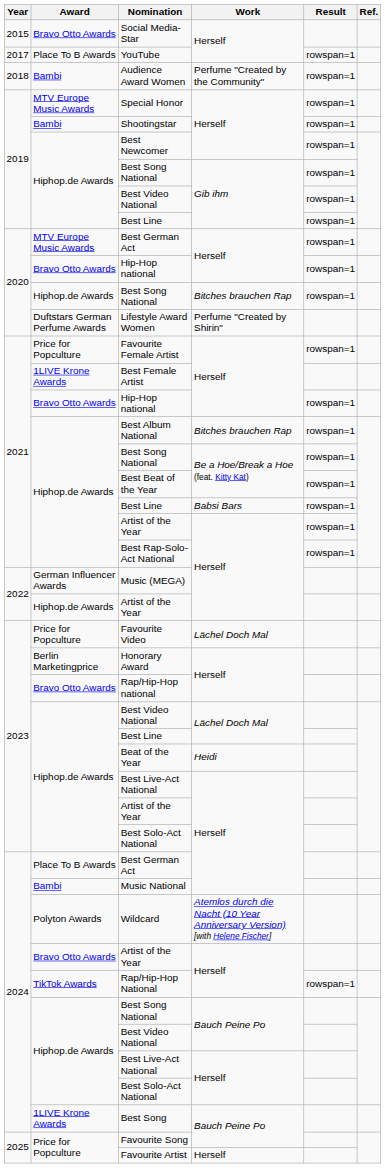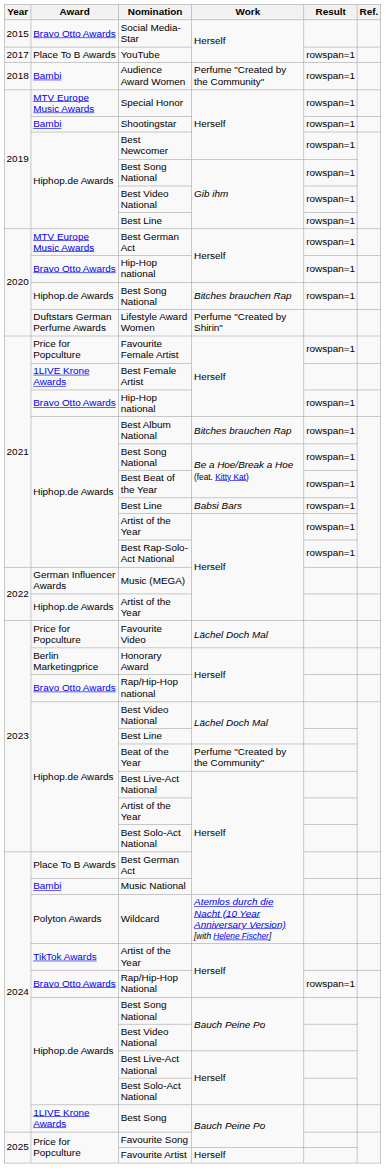(205, 757) Heidi -> (240, 757) Perfume "Created by the Community"
(75, 957) Bravo Otto Awards -> (65, 957) TikTok Awards
(65, 984) TikTok Awards -> (75, 984) Bravo Otto Awards
